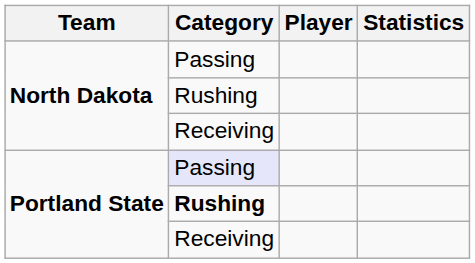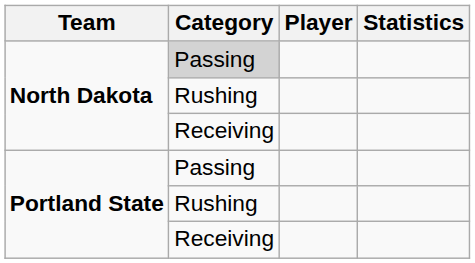(215, 59) no background -> (215, 59) lightgrey background
(215, 167) lavender background -> (215, 167) no background
(220, 203) bold -> (216, 203) normal
